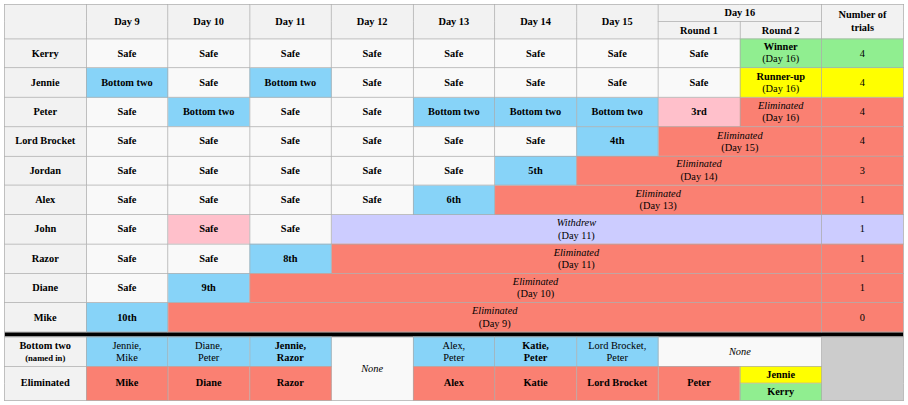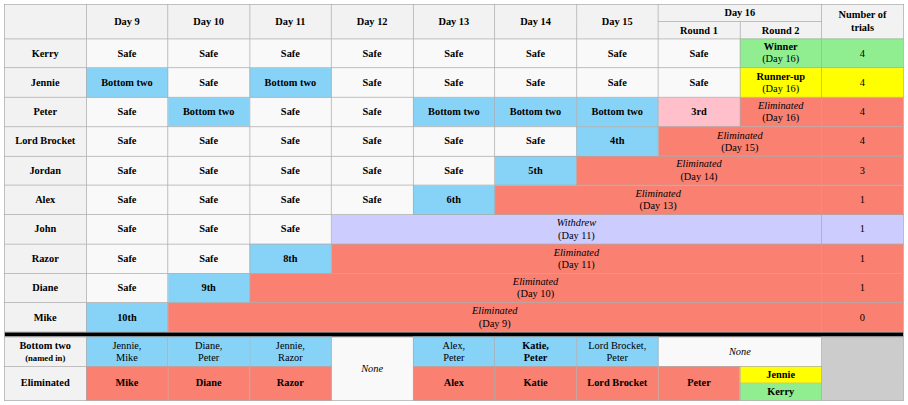(209, 229) pink background -> (209, 229) no background
(290, 352) bold -> (290, 352) normal
